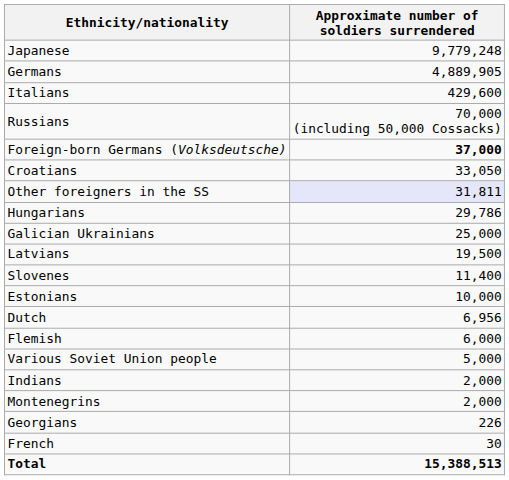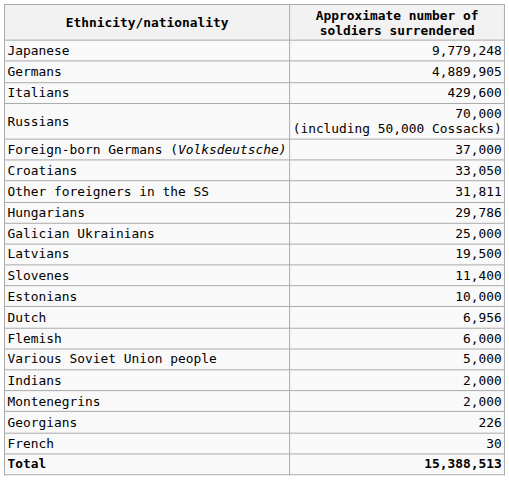(479, 150) bold -> (479, 150) normal
(479, 192) lavender background -> (479, 192) no background
